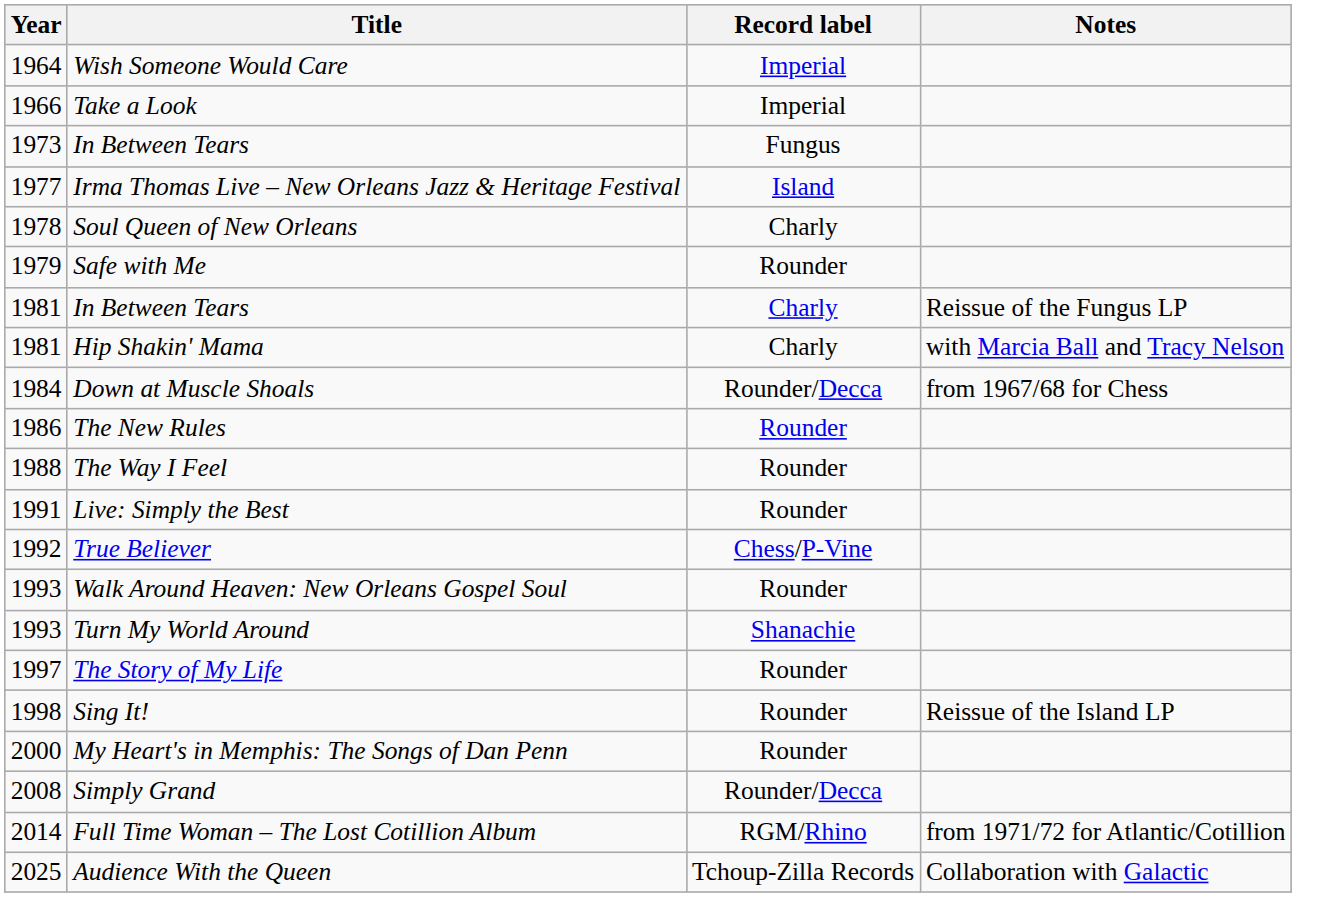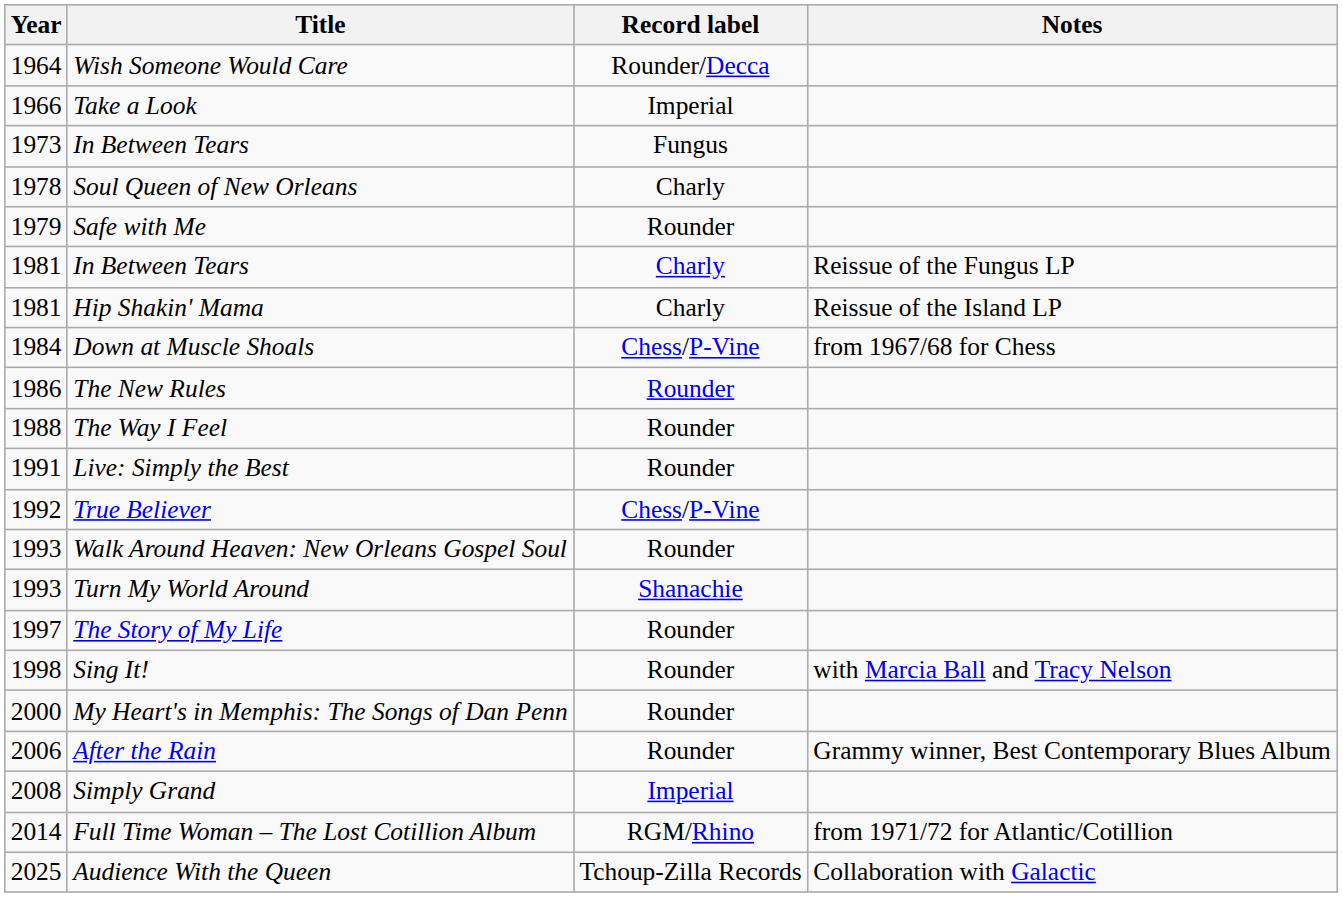(803, 65) Imperial -> (690, 65) Rounder/Decca
- row: (36, 186)
(1105, 347) with Marcia Ball and Tracy Nelson -> (938, 307) Reissue of the Island LP
(803, 387) Rounder/Decca -> (690, 347) Chess/P-Vine
(1050, 710) Reissue of the Island LP -> (992, 670) with Marcia Ball and Tracy Nelson
+ row: (36, 750)
(803, 791) Rounder/Decca -> (690, 791) Imperial
